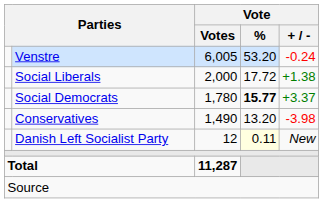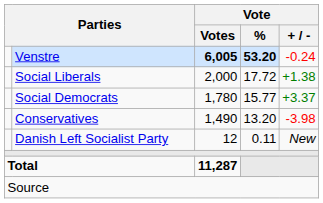(221, 56) normal -> (221, 56) bold
(260, 56) normal -> (260, 56) bold
(260, 98) bold -> (260, 98) normal
(264, 139) lightyellow background -> (264, 139) no background
